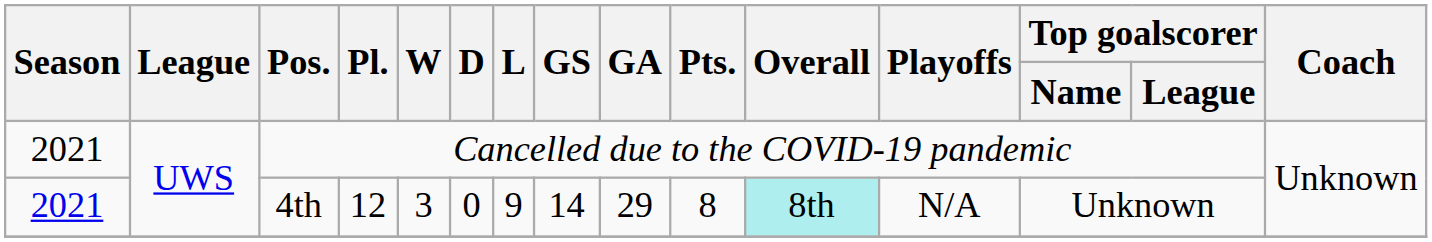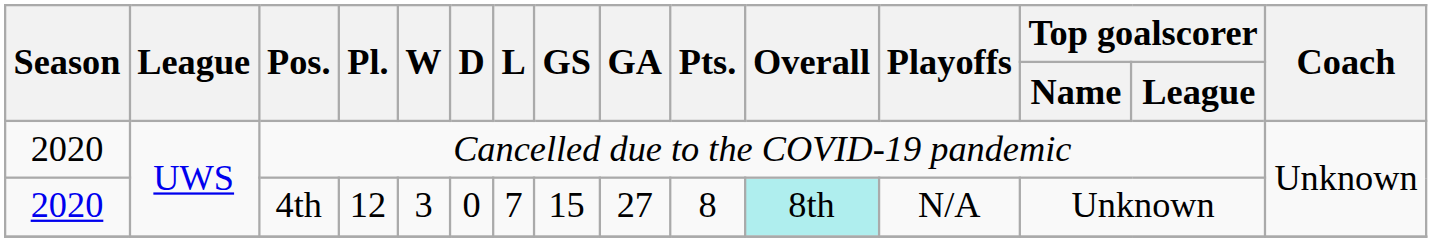(67, 148) 2021 -> (67, 148) 2020
(67, 206) 2021 -> (67, 206) 2020
(514, 206) 9 -> (514, 206) 7
(567, 206) 14 -> (567, 206) 15
(635, 206) 29 -> (635, 206) 27
